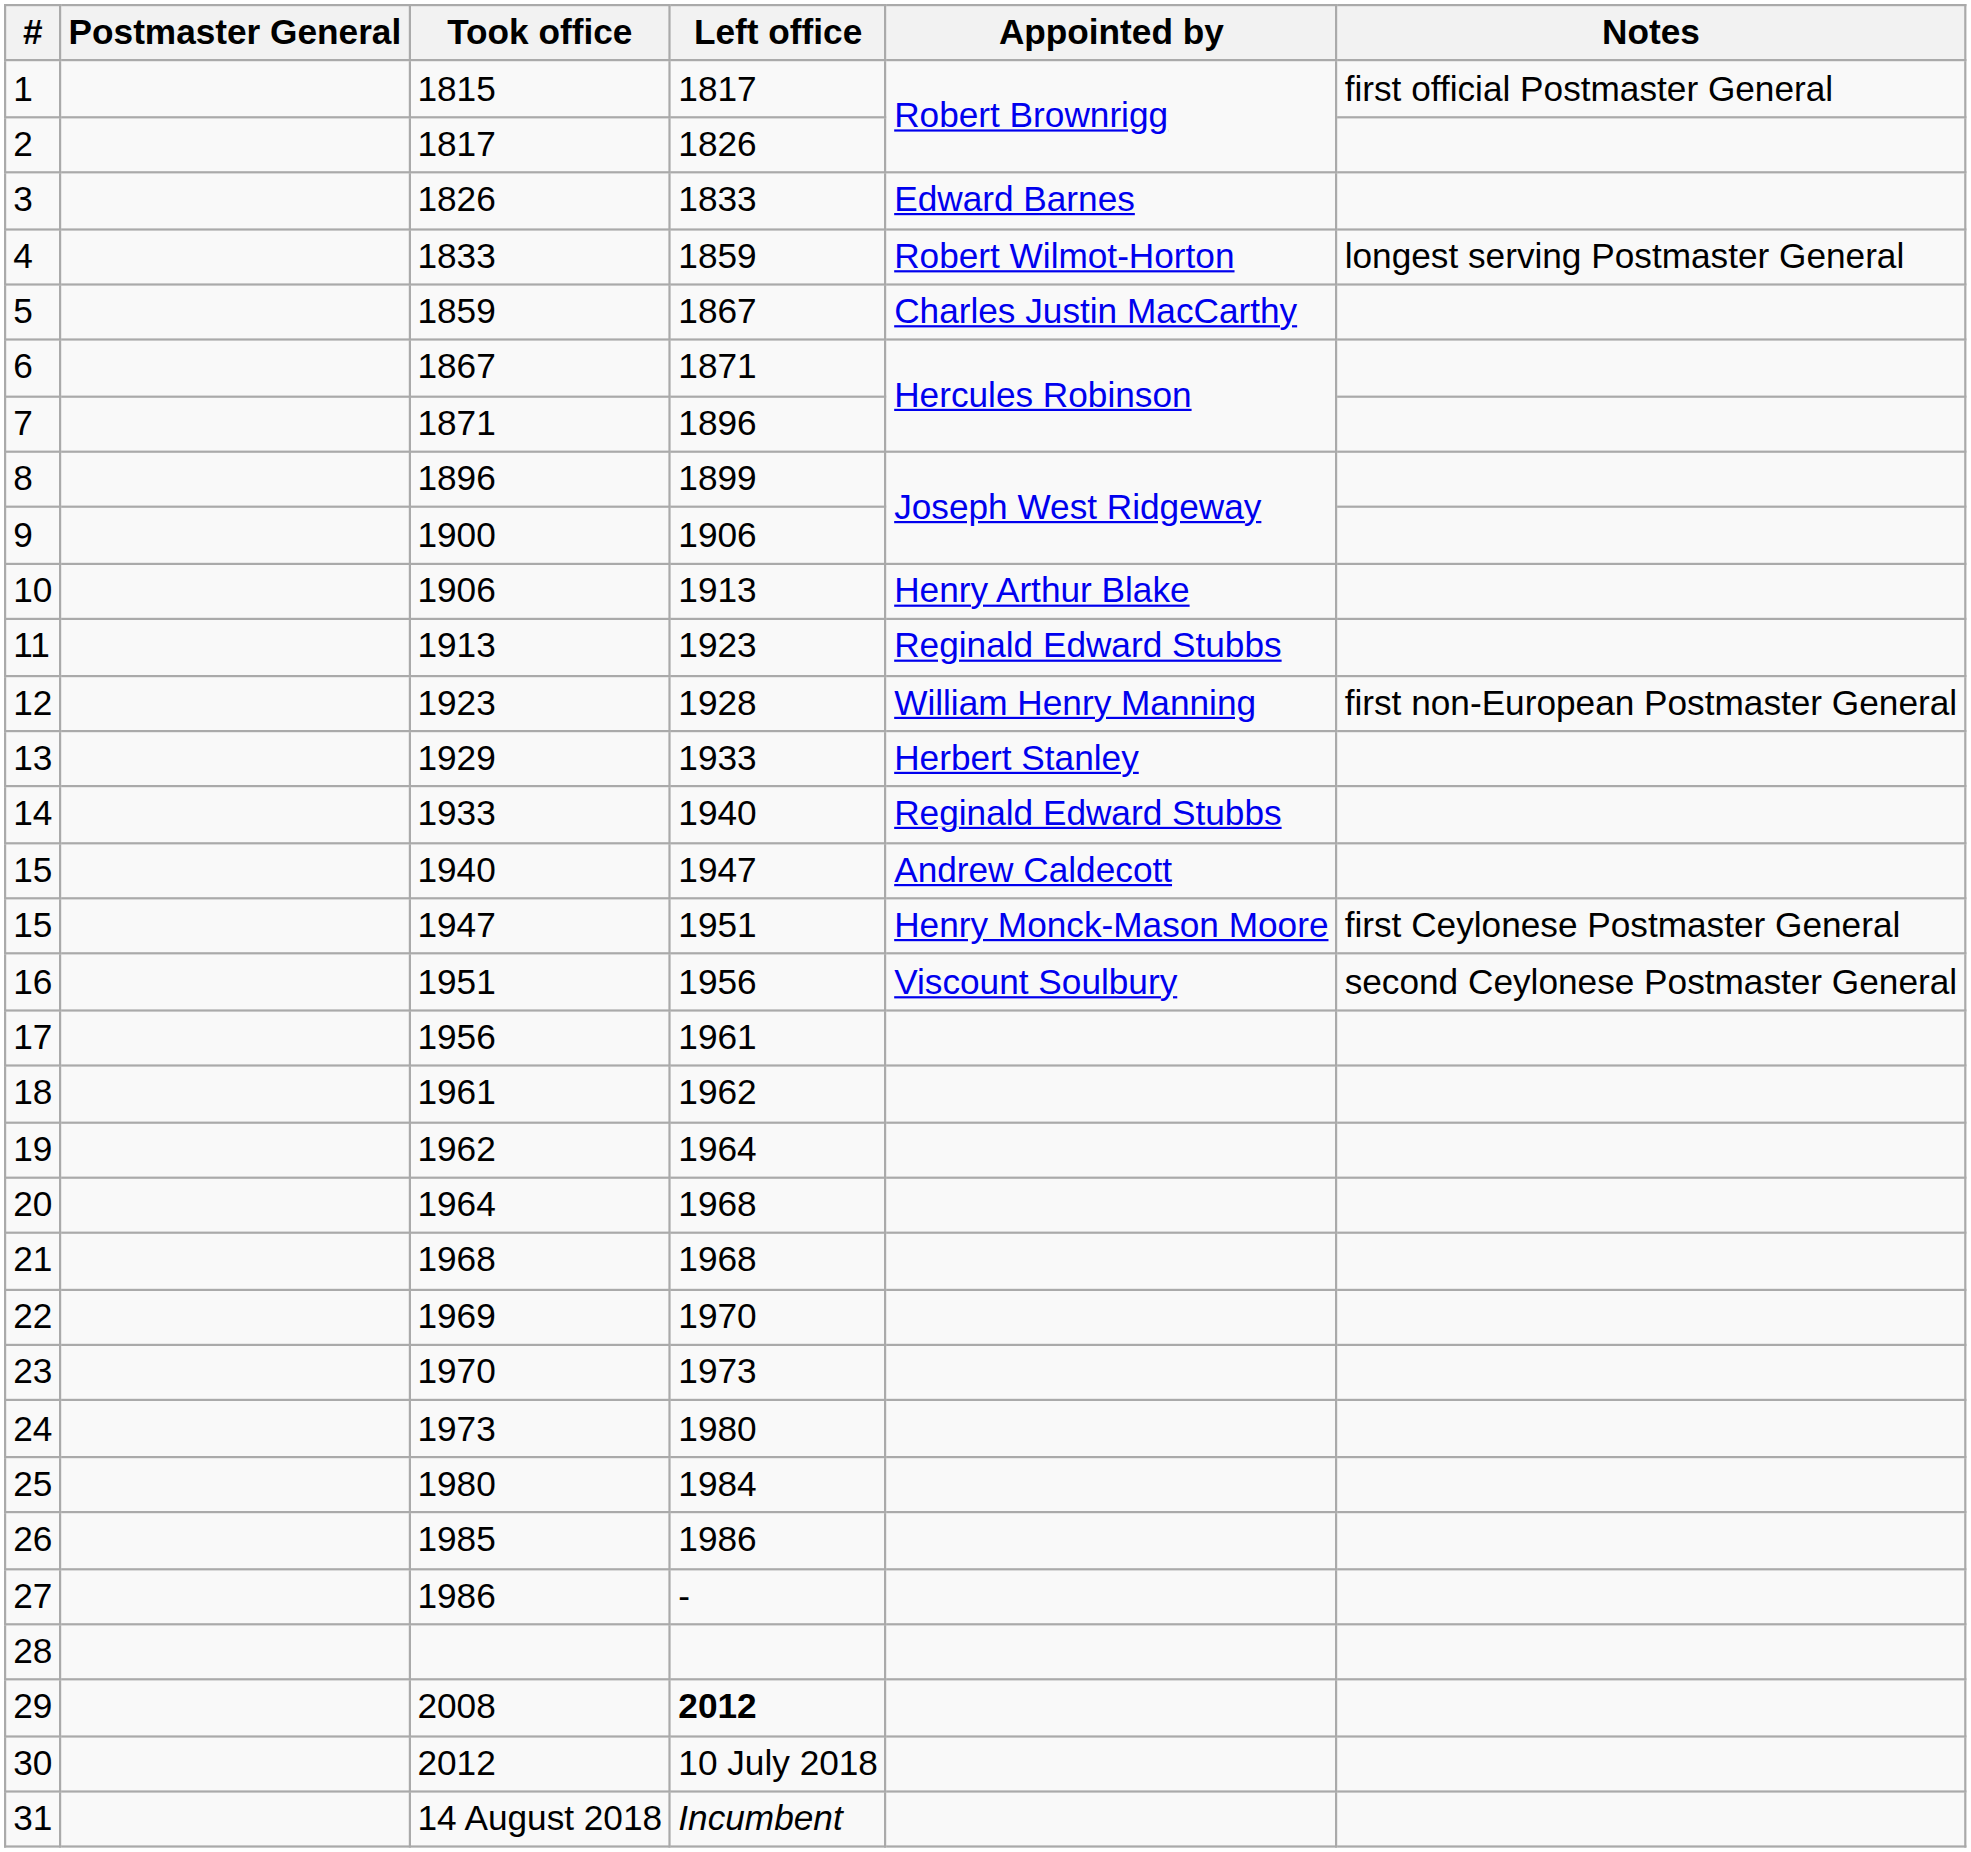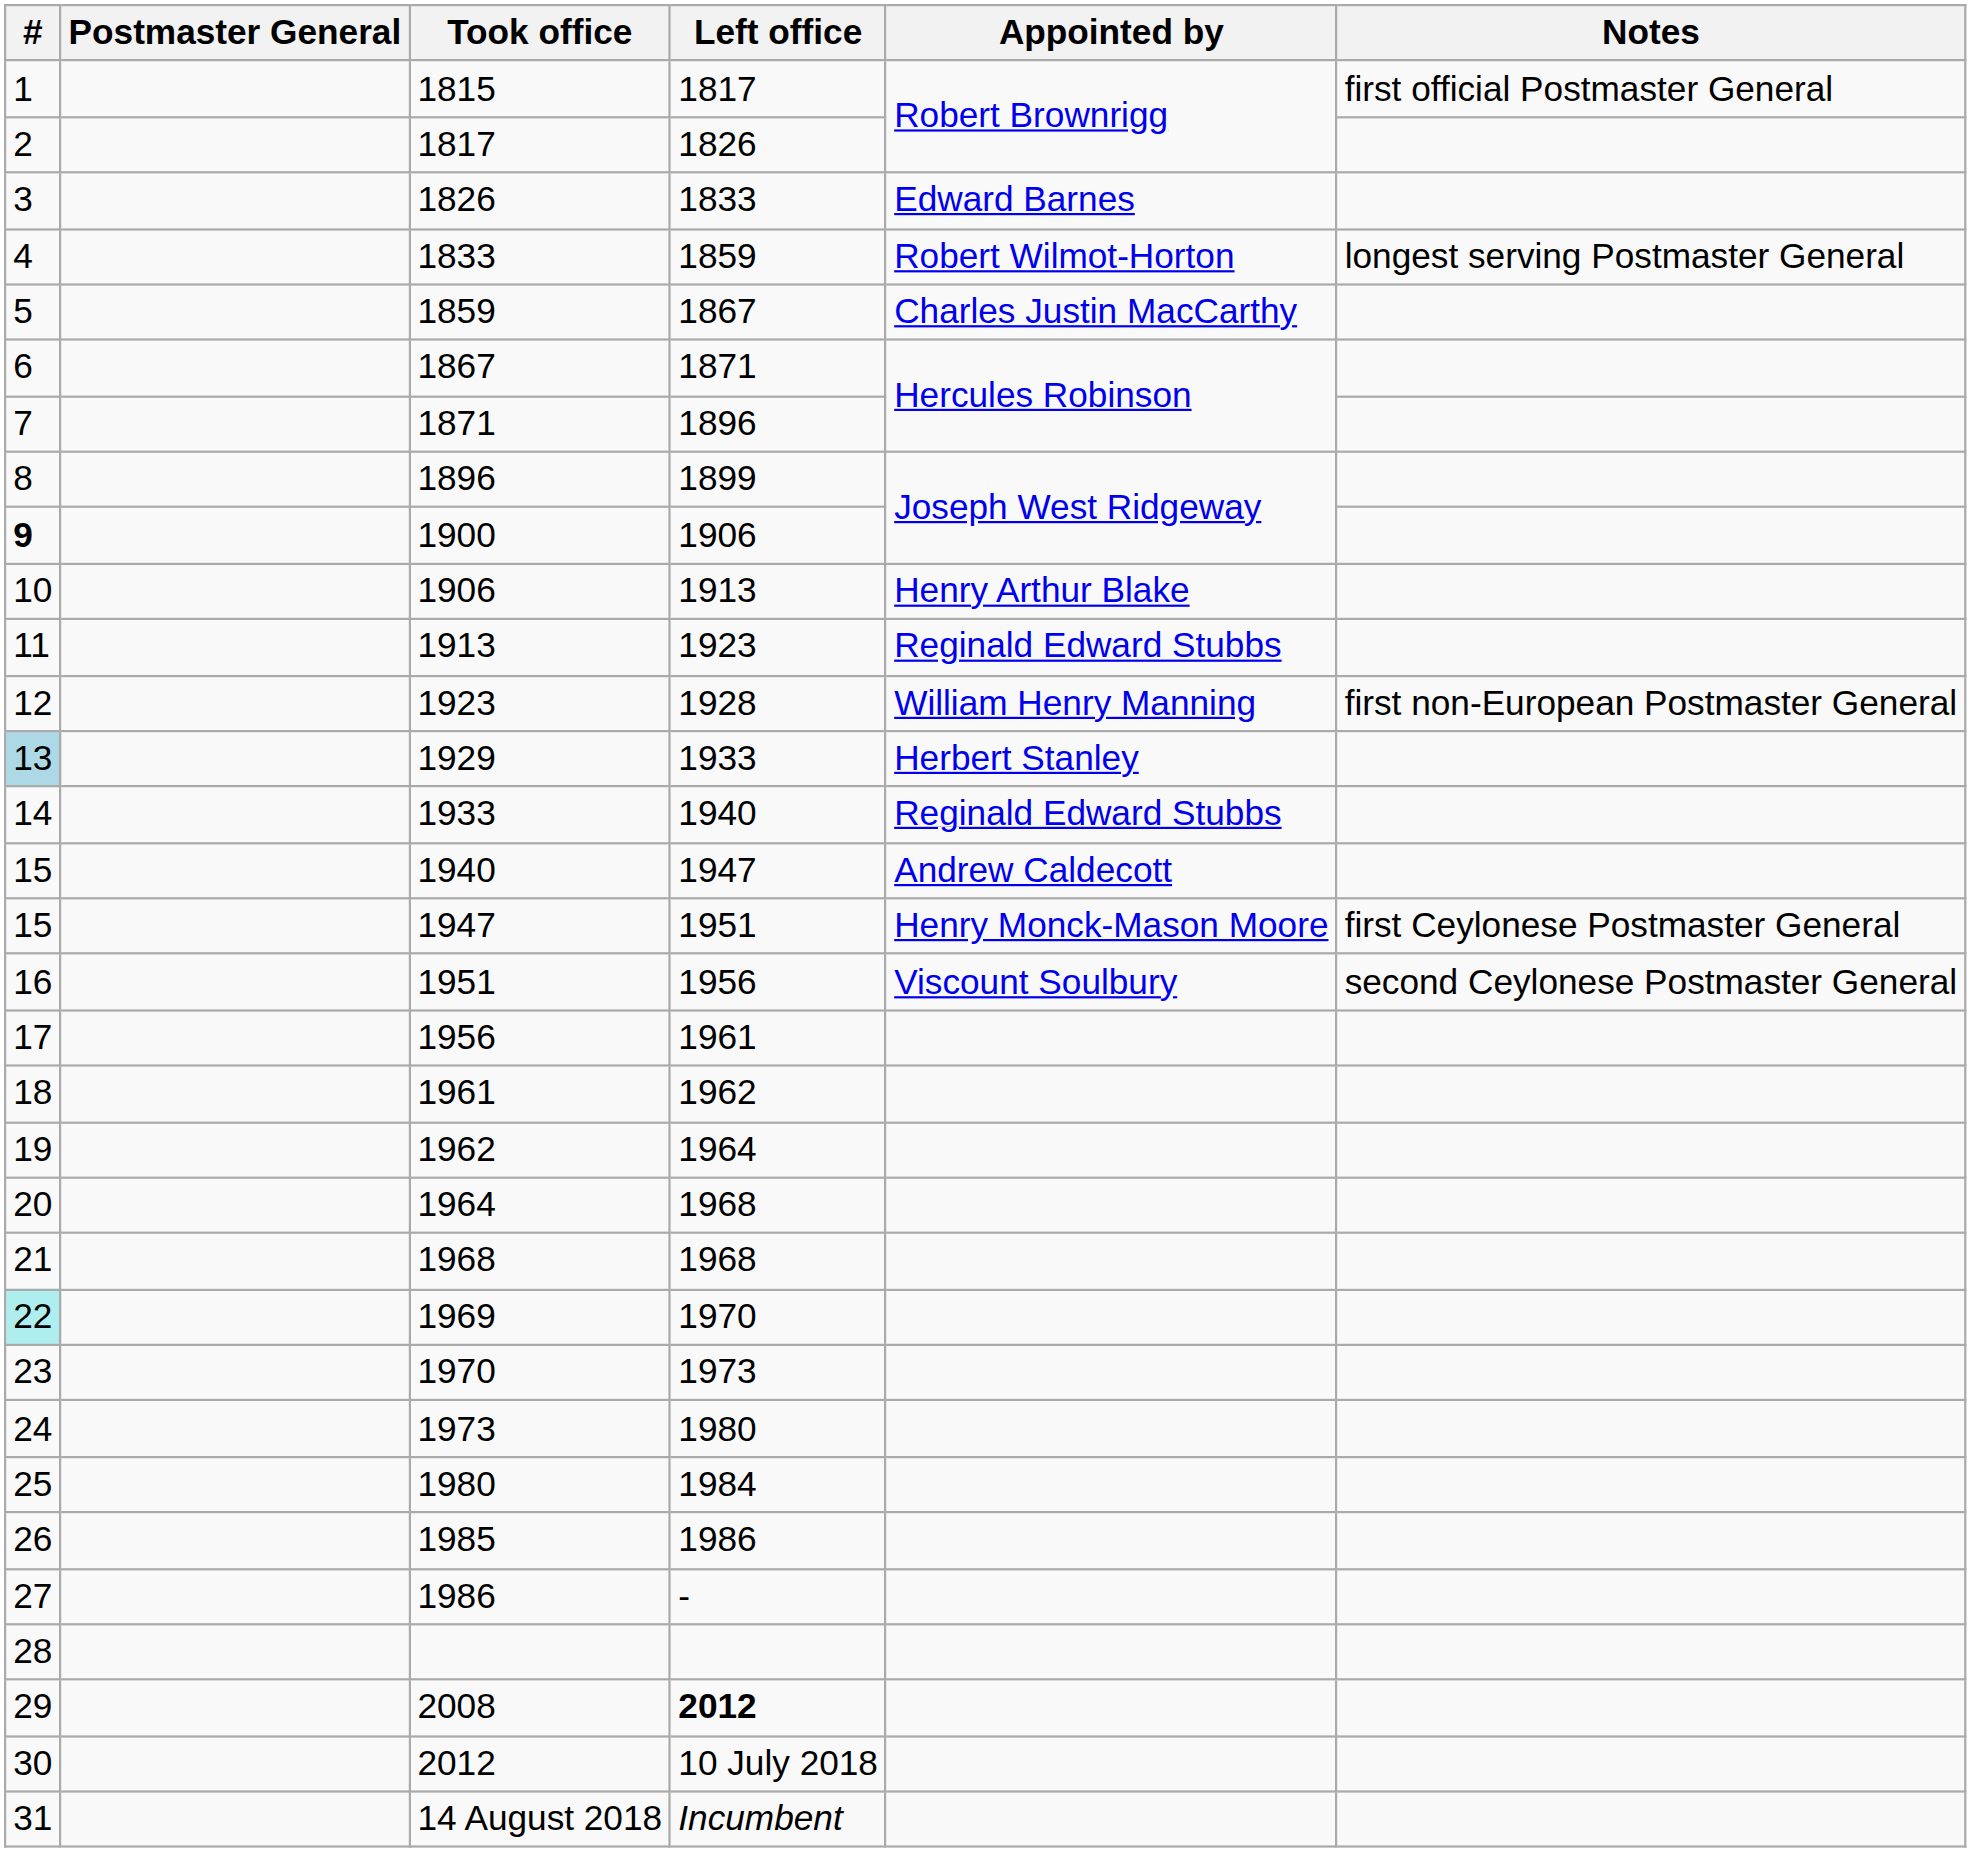(23, 534) normal -> (23, 534) bold
(33, 758) no background -> (33, 758) lightblue background
(33, 1316) no background -> (33, 1316) paleturquoise background
